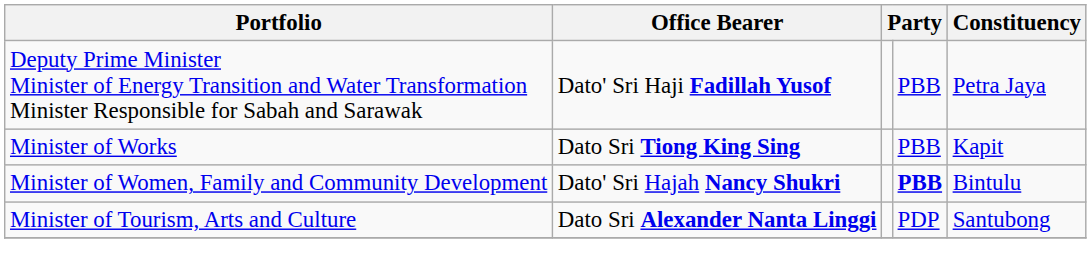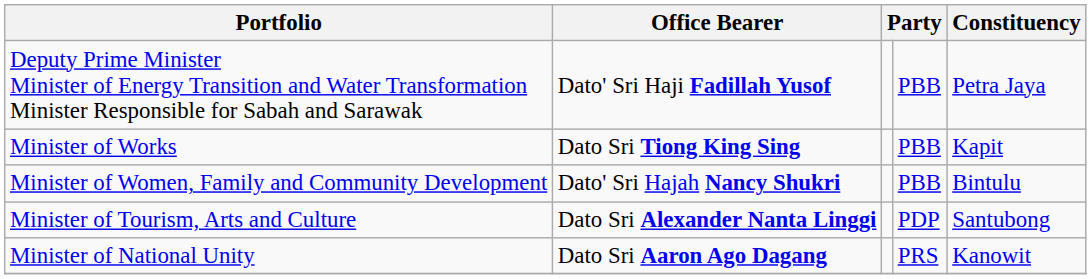(920, 182) bold -> (919, 182) normal
+ row: (132, 255)
